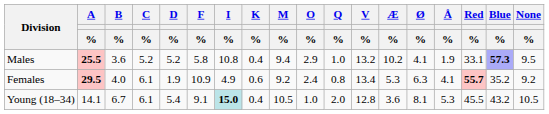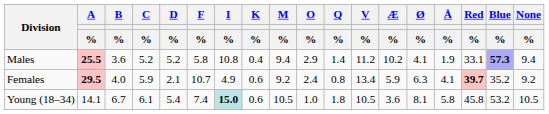(338, 59) 1.0 -> (338, 59) 1.4
(365, 59) 13.2 -> (365, 59) 11.2
(529, 59) 9.5 -> (529, 59) 9.4
(146, 80) 6.1 -> (146, 80) 5.9
(173, 80) 1.9 -> (173, 80) 2.1
(201, 80) 10.9 -> (201, 80) 10.7
(393, 80) 5.3 -> (393, 80) 5.9
(474, 80) 55.7 -> (474, 80) 39.7
(201, 100) 9.1 -> (201, 100) 7.4
(256, 100) 0.4 -> (256, 100) 0.6
(338, 100) 2.0 -> (338, 100) 1.8
(365, 100) 12.8 -> (365, 100) 10.5
(448, 100) 5.3 -> (448, 100) 5.8
(474, 100) 45.5 -> (474, 100) 45.8
(500, 100) 43.2 -> (500, 100) 53.2
